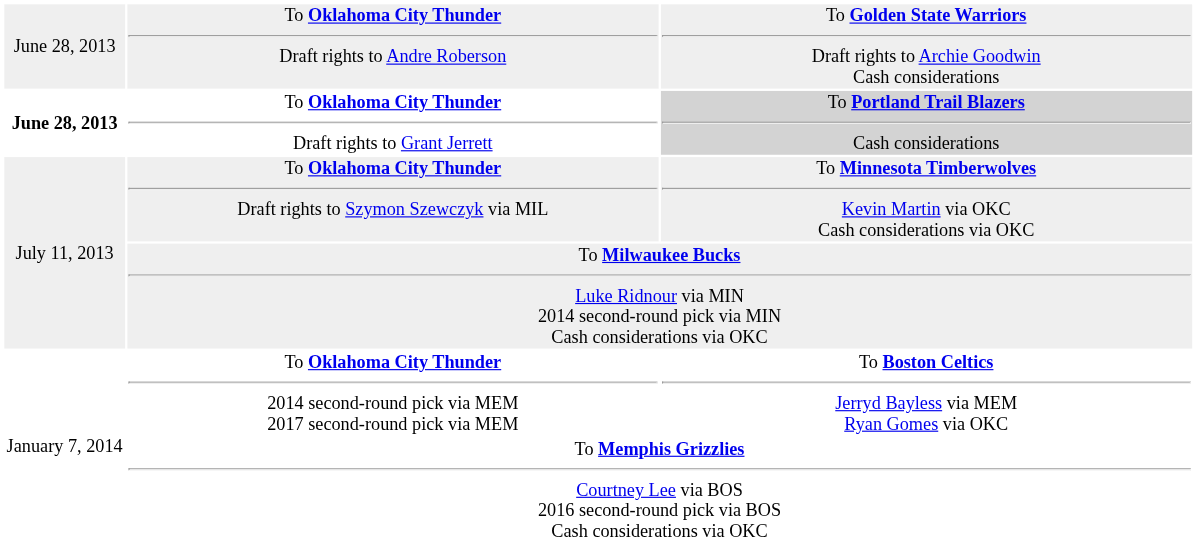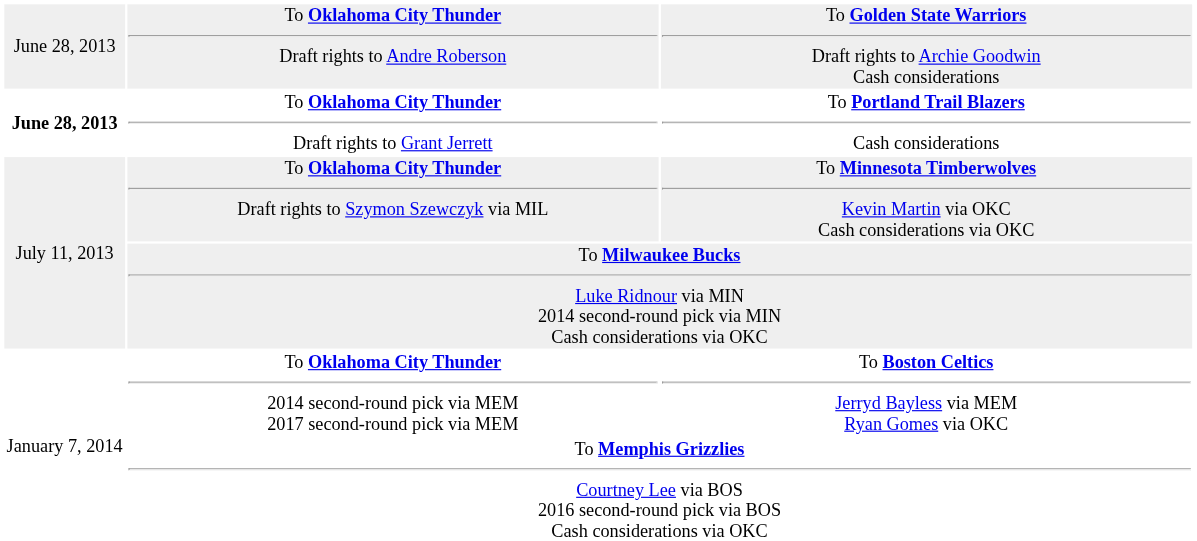(926, 122) lightgrey background -> (926, 122) no background
